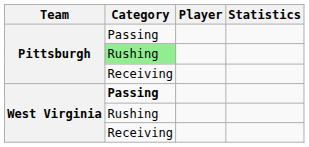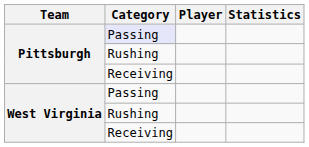(133, 34) no background -> (133, 34) lavender background
(133, 54) lightgreen background -> (133, 54) no background
(133, 93) bold -> (133, 93) normal
